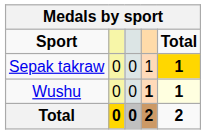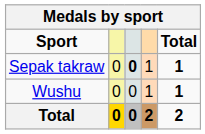(133, 67) normal -> (133, 67) bold
(179, 67) gold background -> (179, 67) no background
(149, 91) bold -> (149, 91) normal
(179, 91) lightyellow background -> (179, 91) no background
